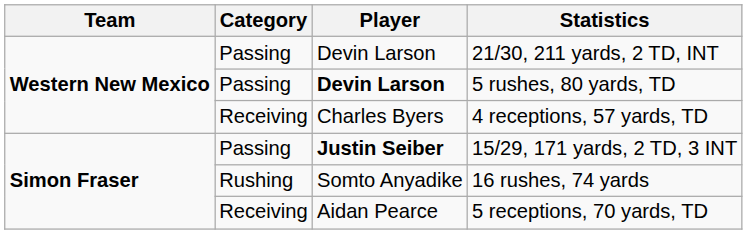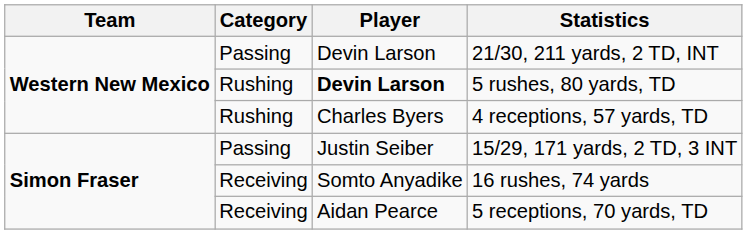(255, 84) Passing -> (256, 84) Rushing
(263, 116) Receiving -> (256, 116) Rushing
(380, 148) bold -> (375, 148) normal
(256, 180) Rushing -> (263, 180) Receiving
